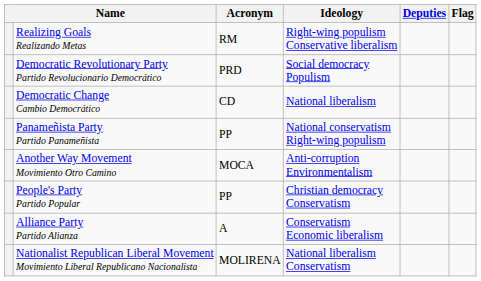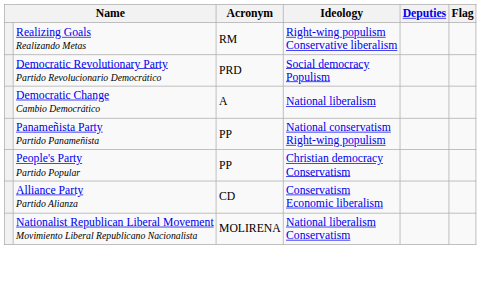(227, 102) CD -> (223, 102) A
- row: (74, 165)
(223, 228) A -> (227, 197) CD
